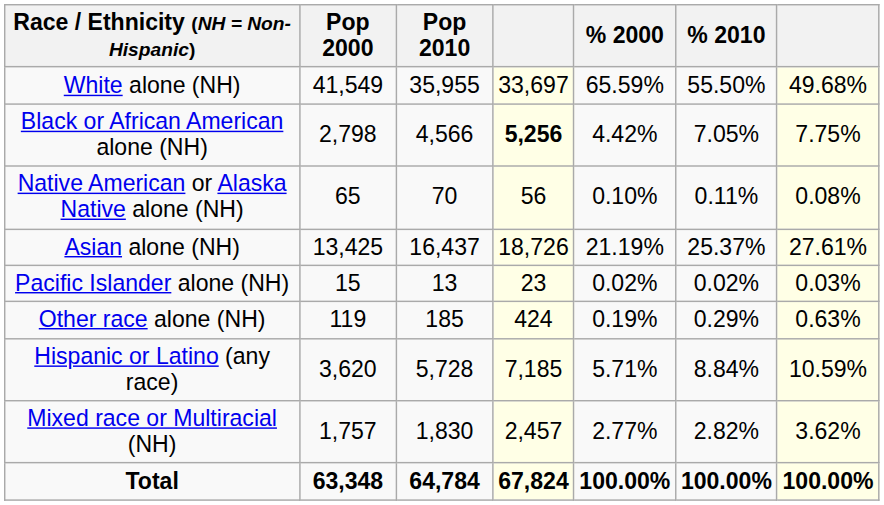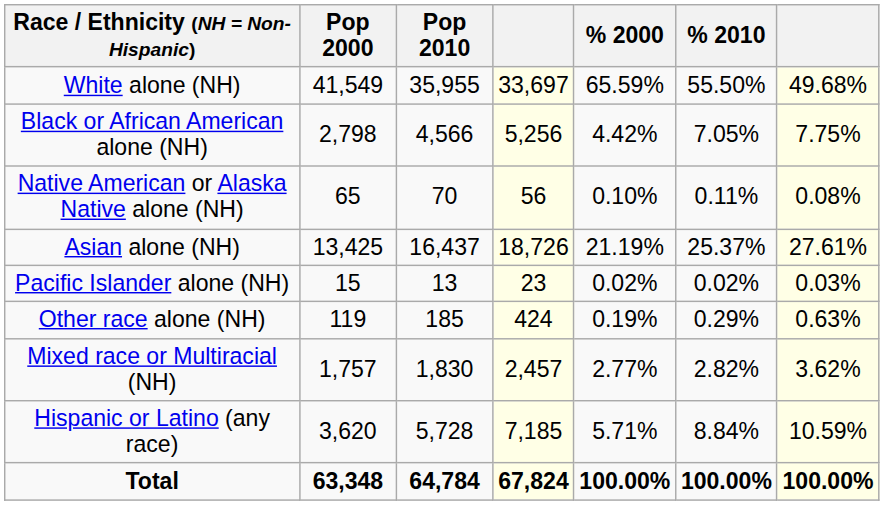(533, 134) bold -> (533, 134) normal
rows swapped: (152, 431) <-> (152, 369)
